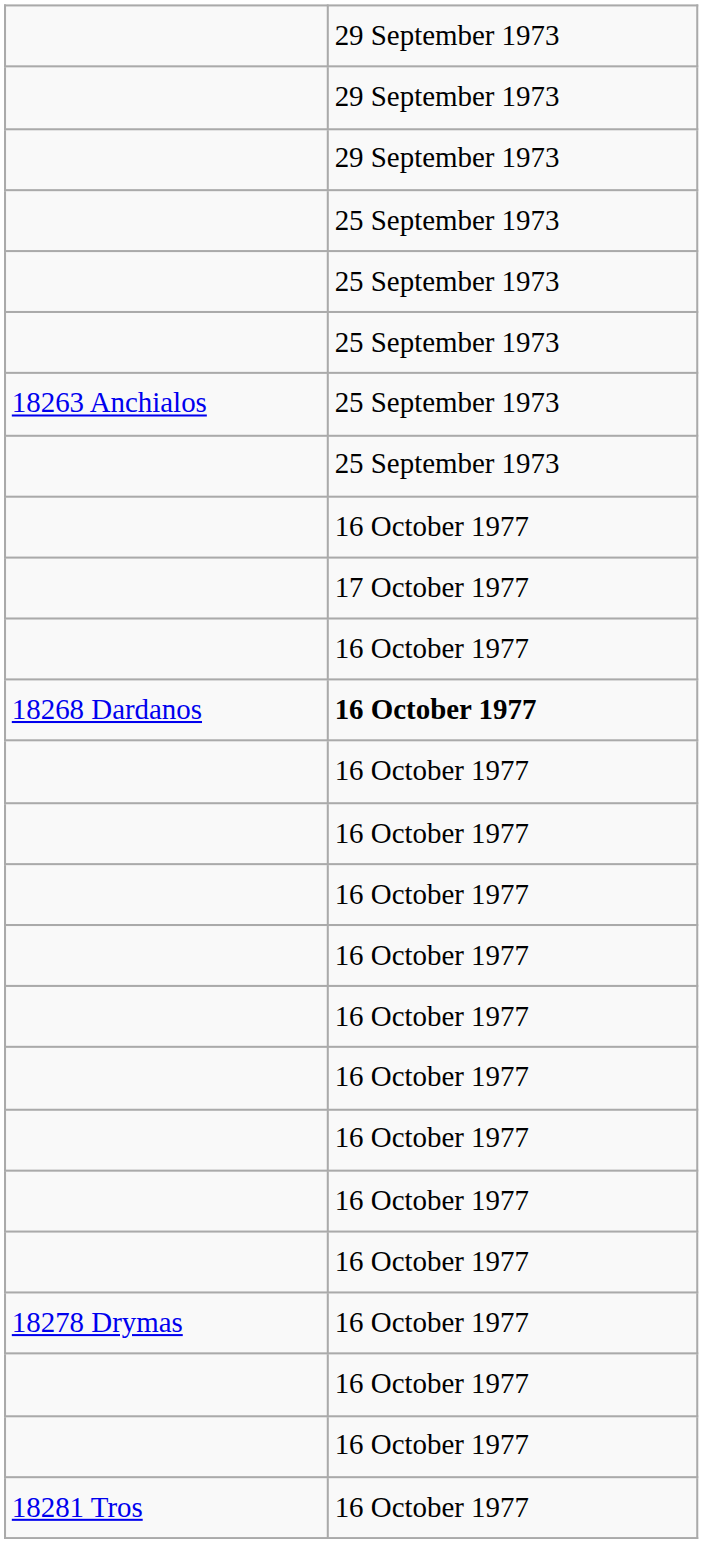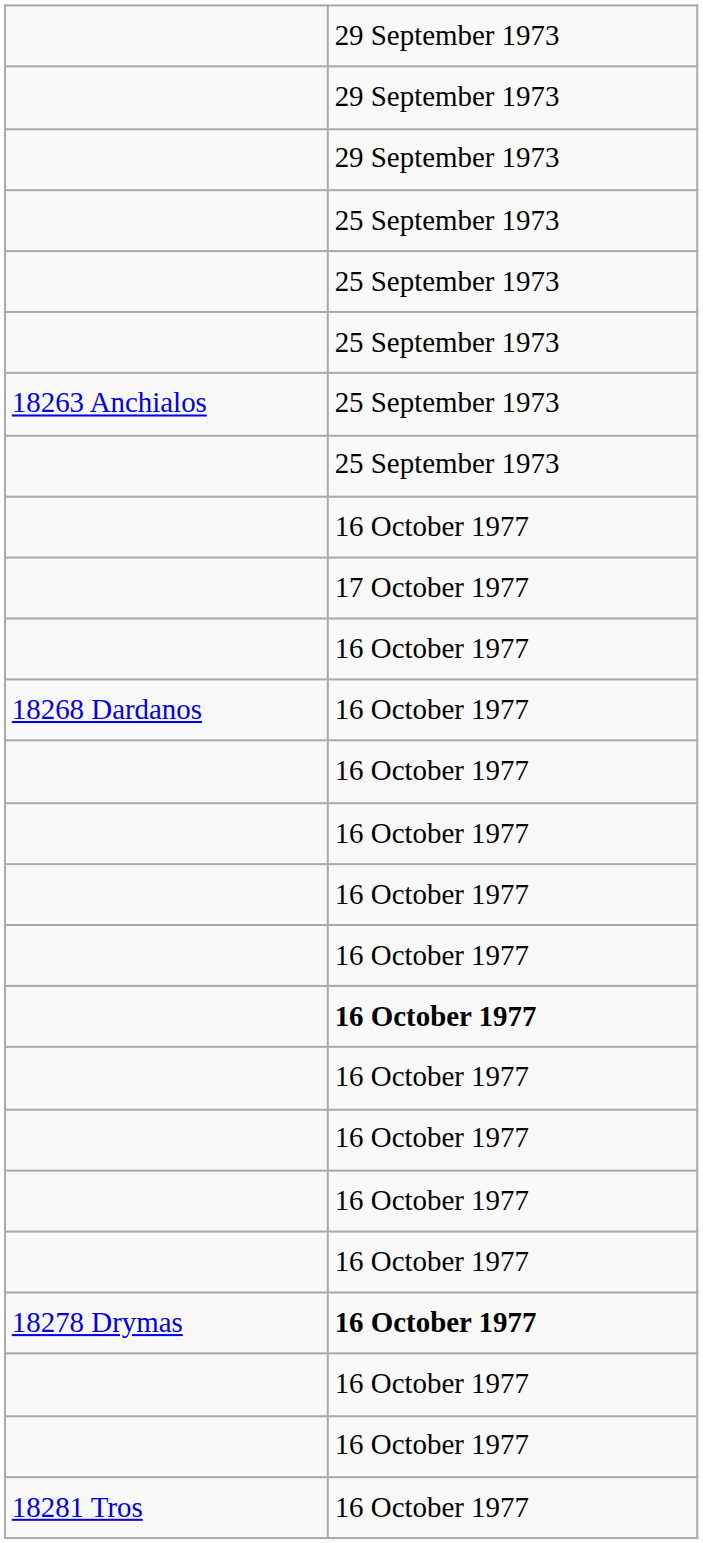(436, 709) bold -> (432, 709) normal
(432, 1016) normal -> (436, 1016) bold
(432, 1322) normal -> (436, 1322) bold
